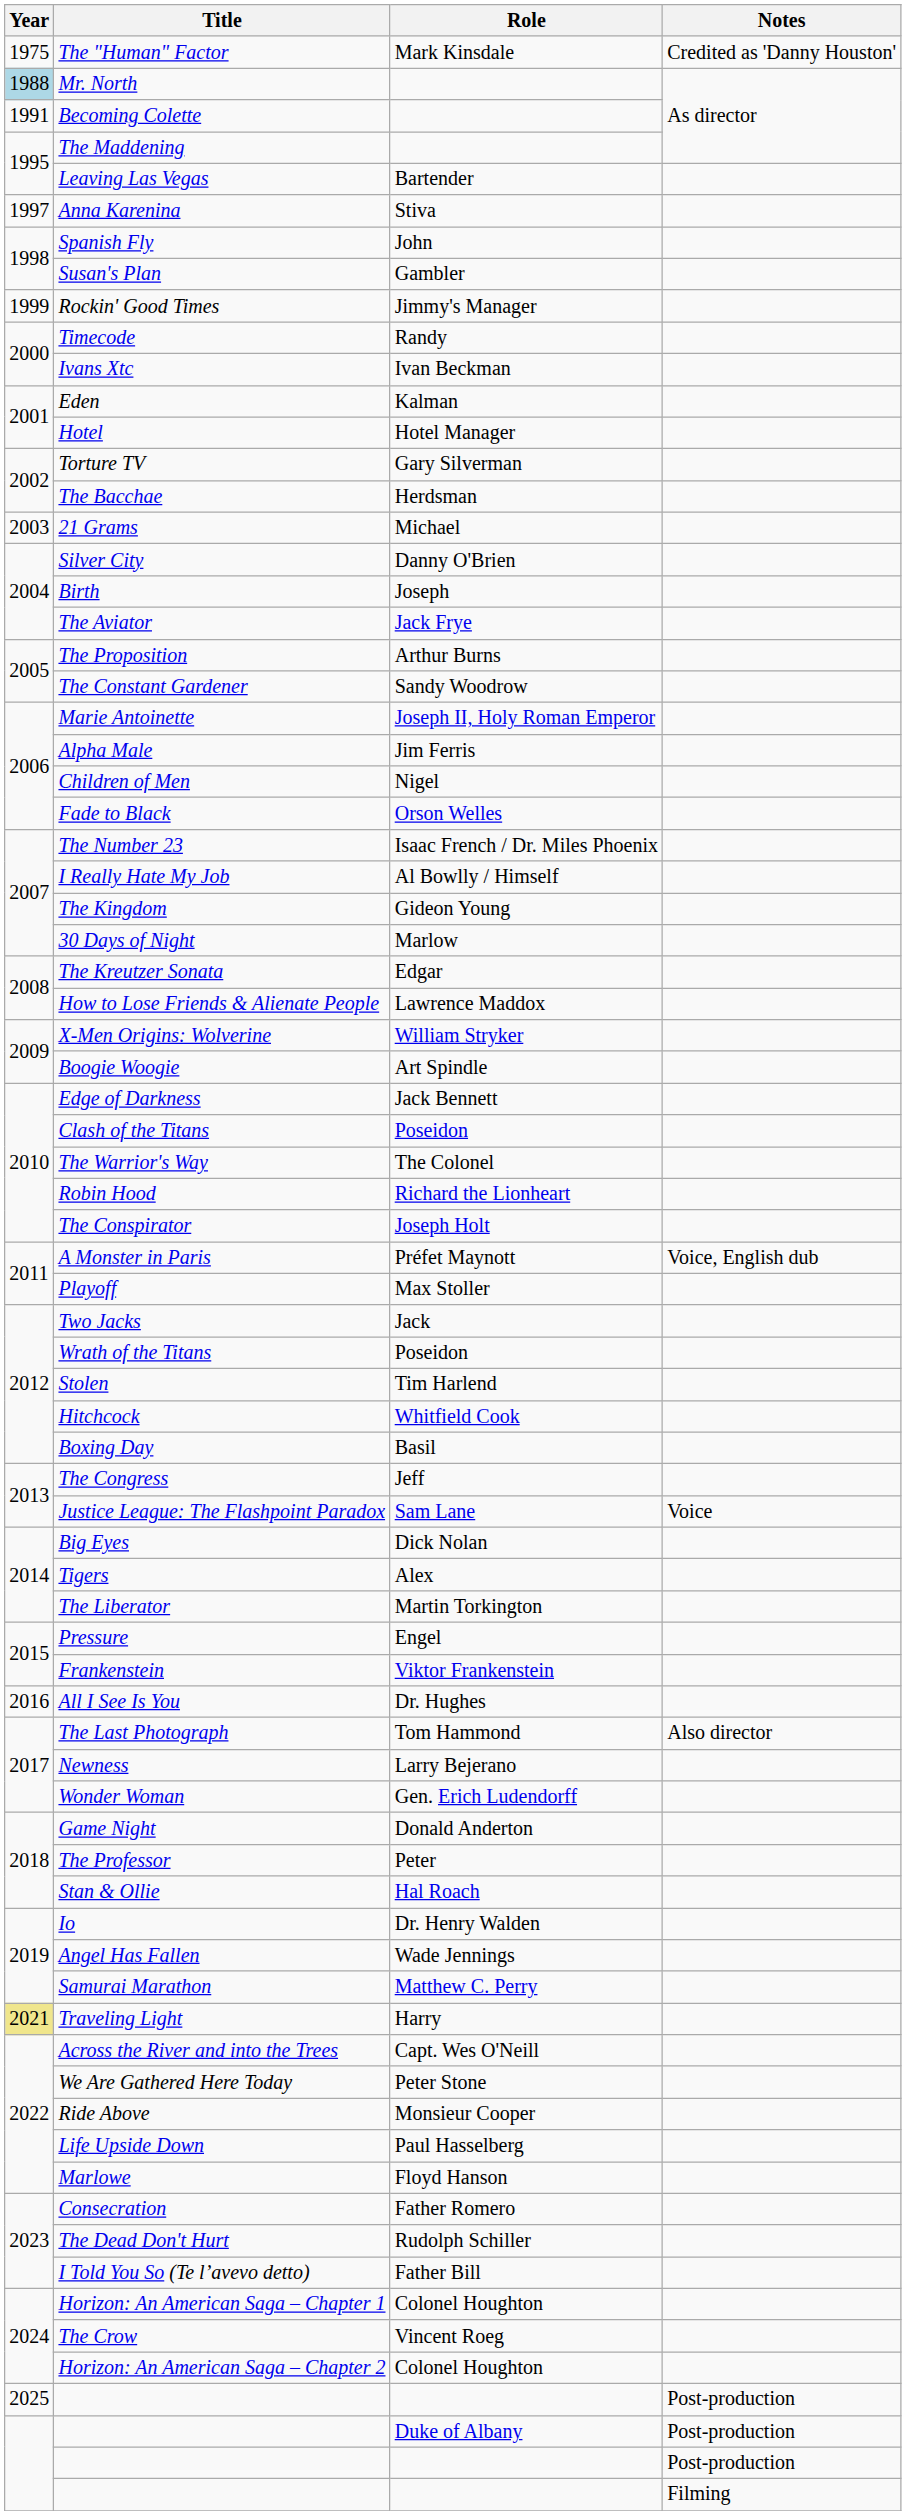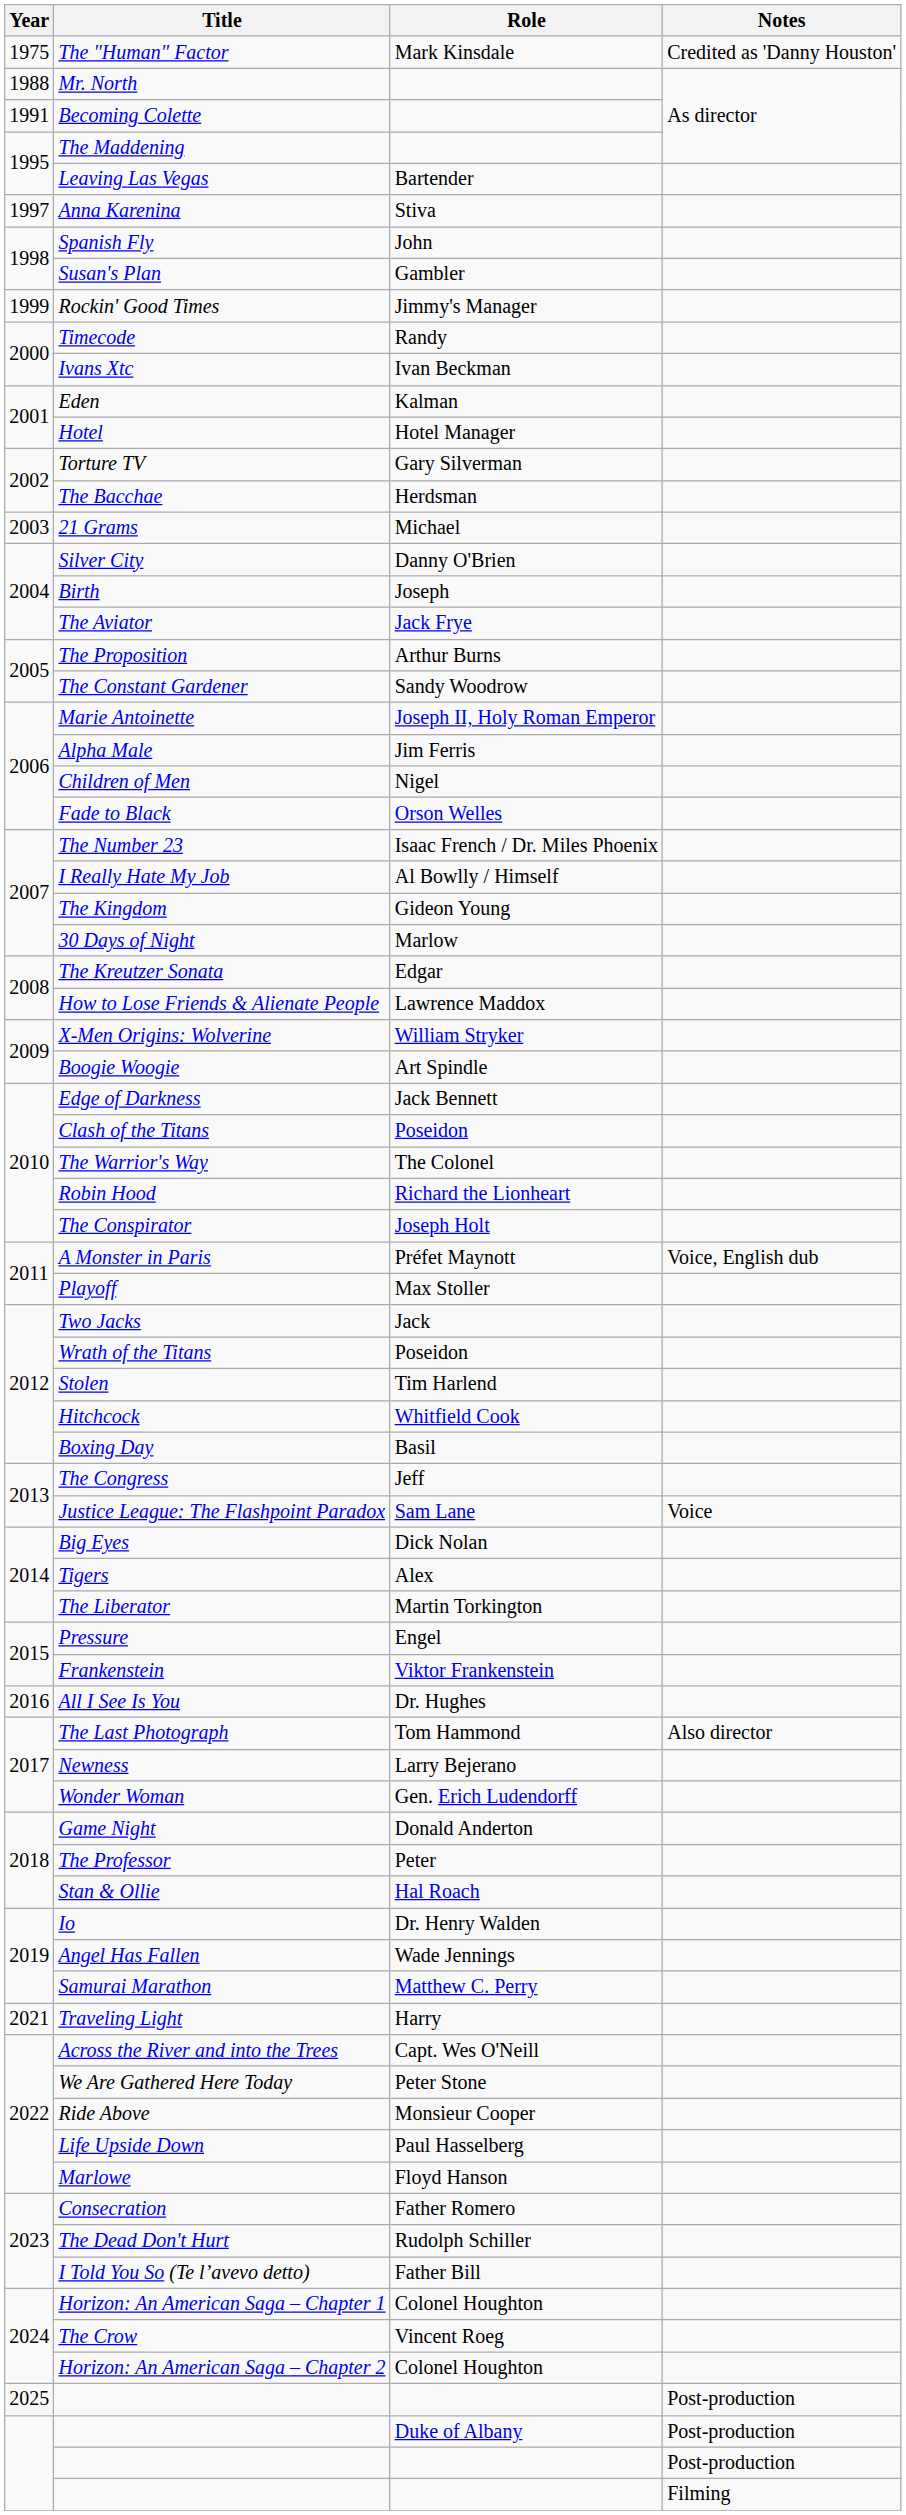(29, 83) lightblue background -> (29, 83) no background
(29, 2018) khaki background -> (29, 2018) no background
